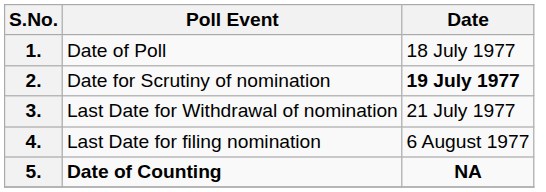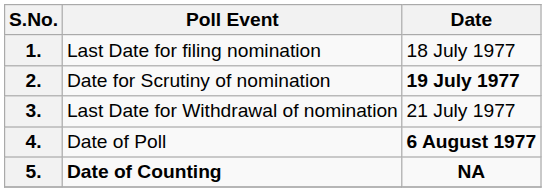(117, 50) Date of Poll -> (194, 50) Last Date for filing nomination
(194, 141) Last Date for filing nomination -> (117, 141) Date of Poll
(468, 141) normal -> (471, 141) bold
